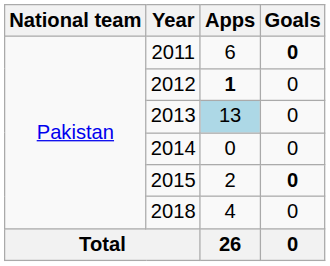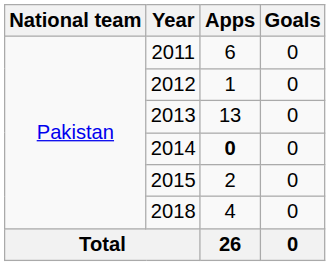(293, 52) bold -> (293, 52) normal
(230, 84) bold -> (230, 84) normal
(230, 116) lightblue background -> (230, 116) no background
(230, 148) normal -> (230, 148) bold
(293, 180) bold -> (293, 180) normal
